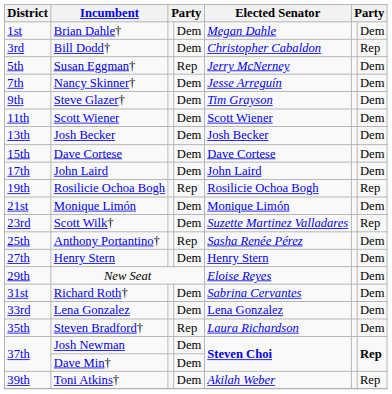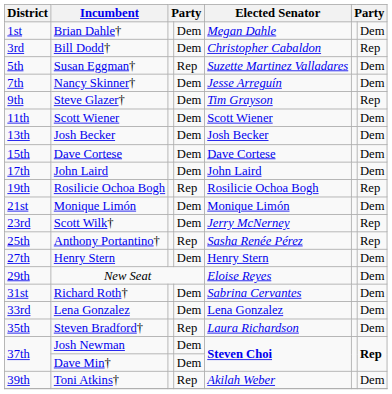(248, 65) Jerry McNerney -> (278, 65) Suzette Martinez Valladares
(372, 100) Dem -> (370, 100) Rep
(278, 223) Suzette Martinez Valladares -> (248, 223) Jerry McNerney
(372, 240) Dem -> (370, 240) Rep
(189, 380) Dem -> (187, 380) Rep
(370, 380) Rep -> (372, 380) Dem
